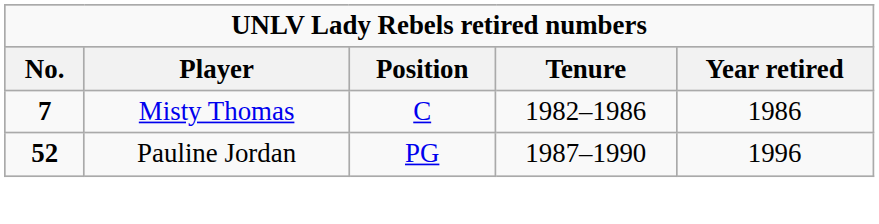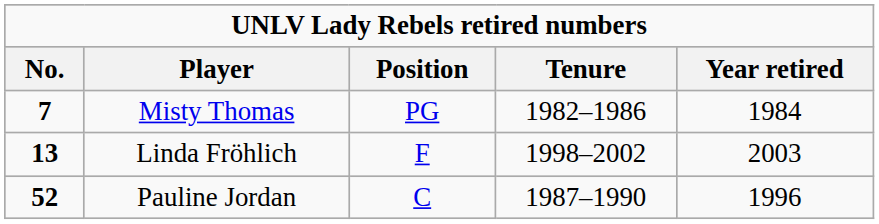(422, 111) C -> (422, 111) PG
(775, 111) 1986 -> (775, 111) 1984
+ row: (217, 153)
(422, 153) PG -> (422, 196) C
